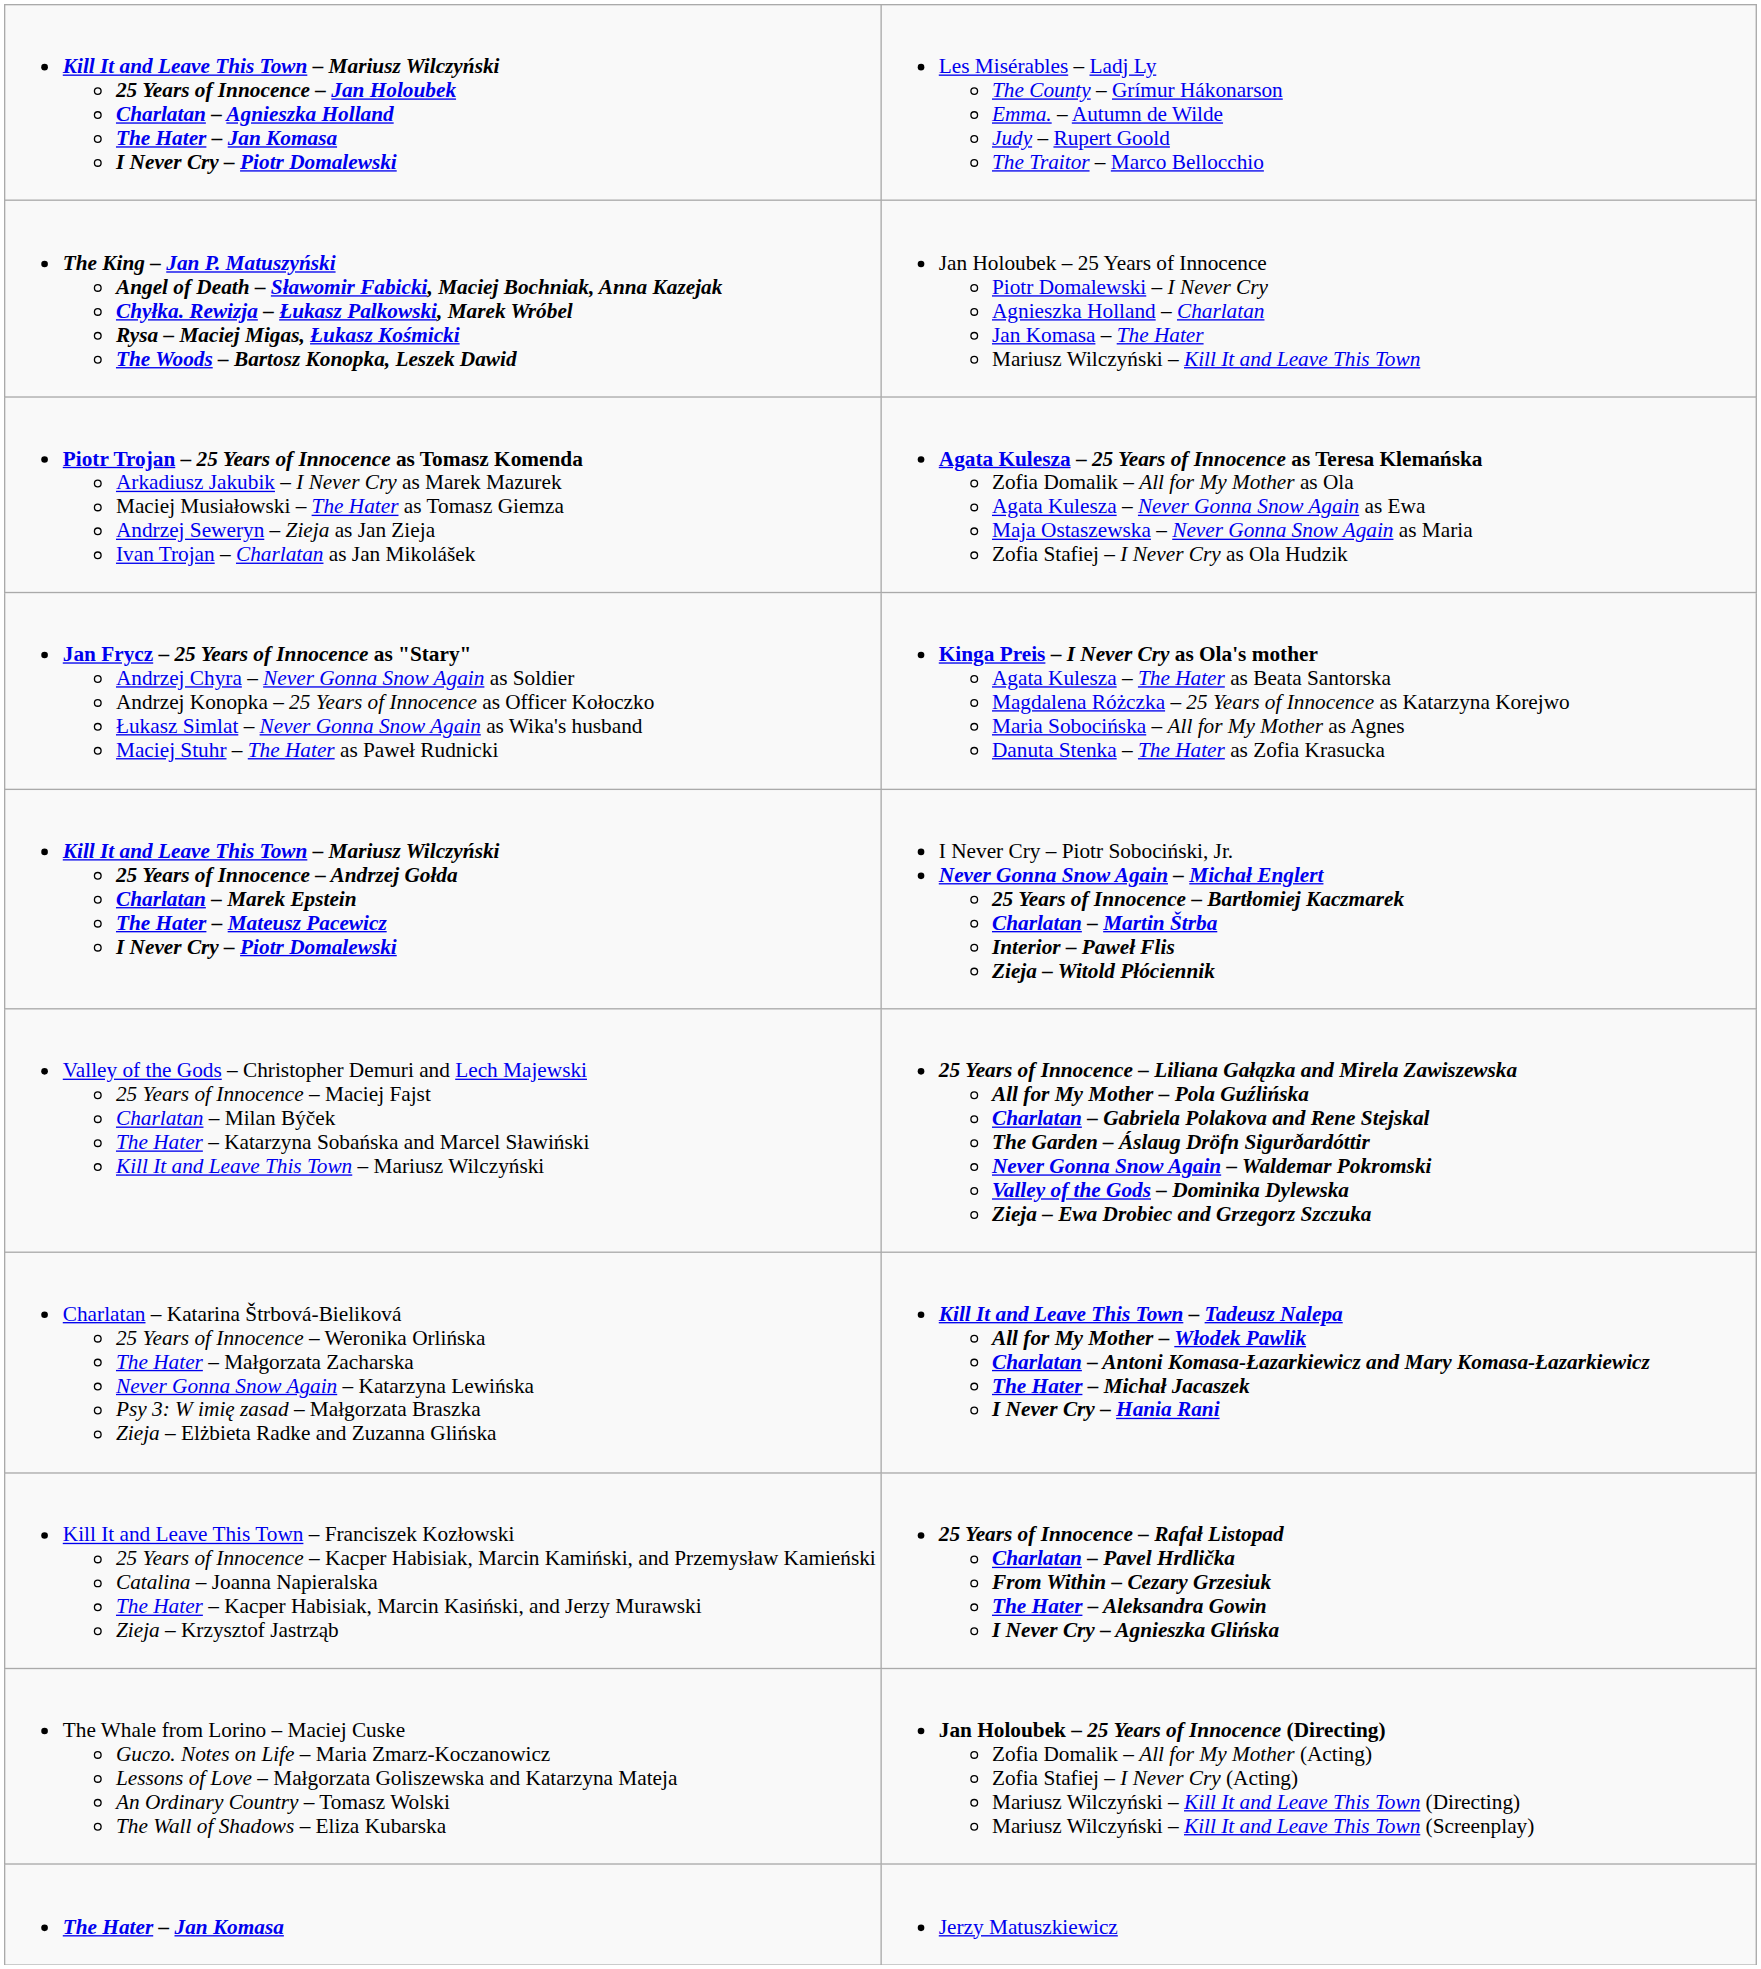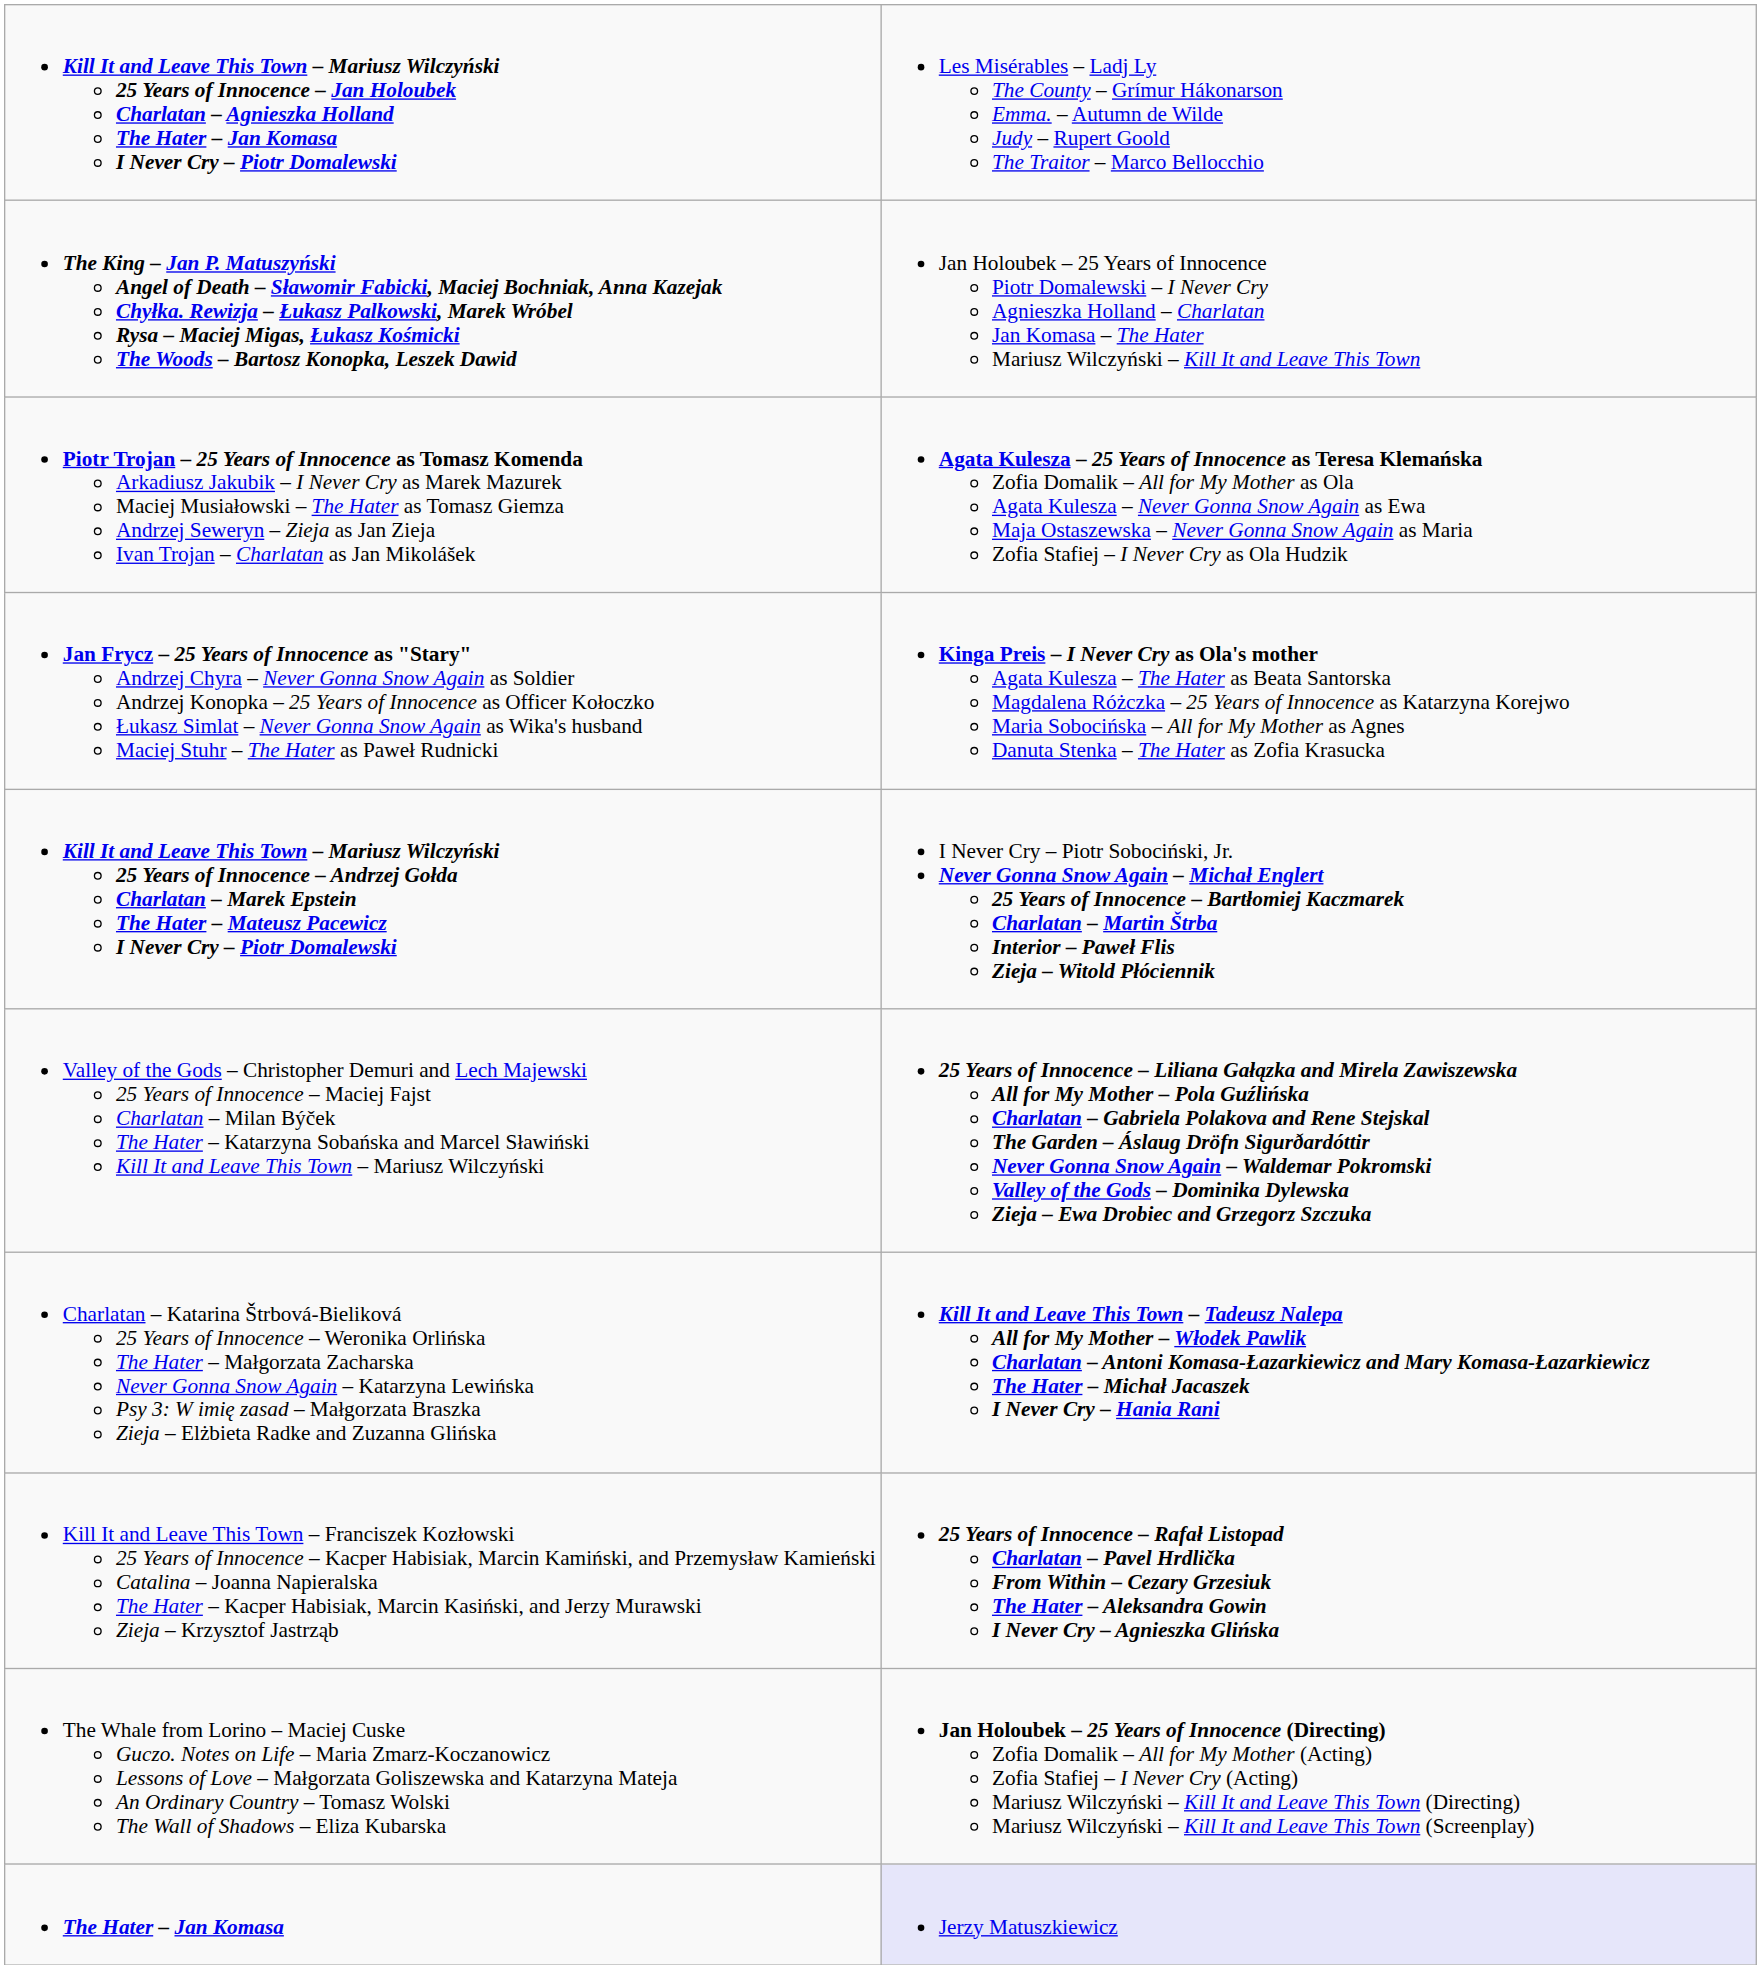(1319, 1927) no background -> (1319, 1927) lavender background
